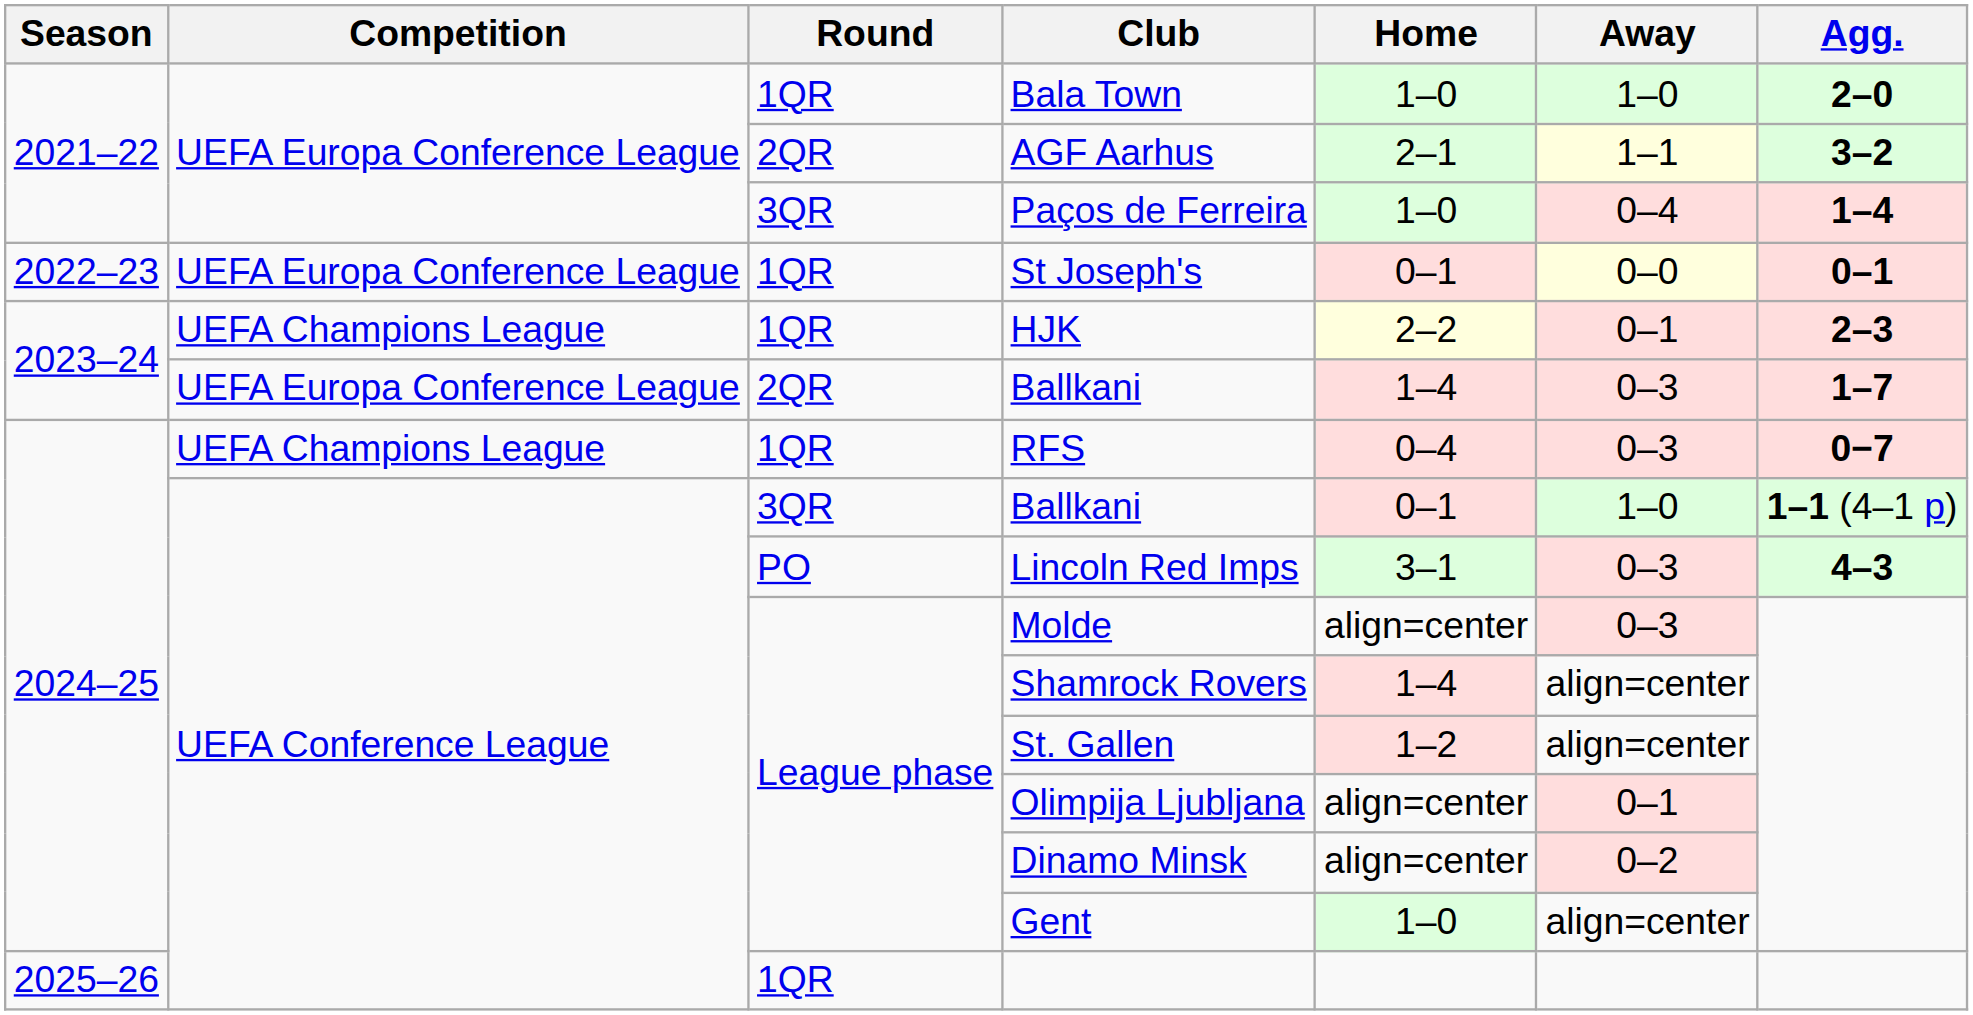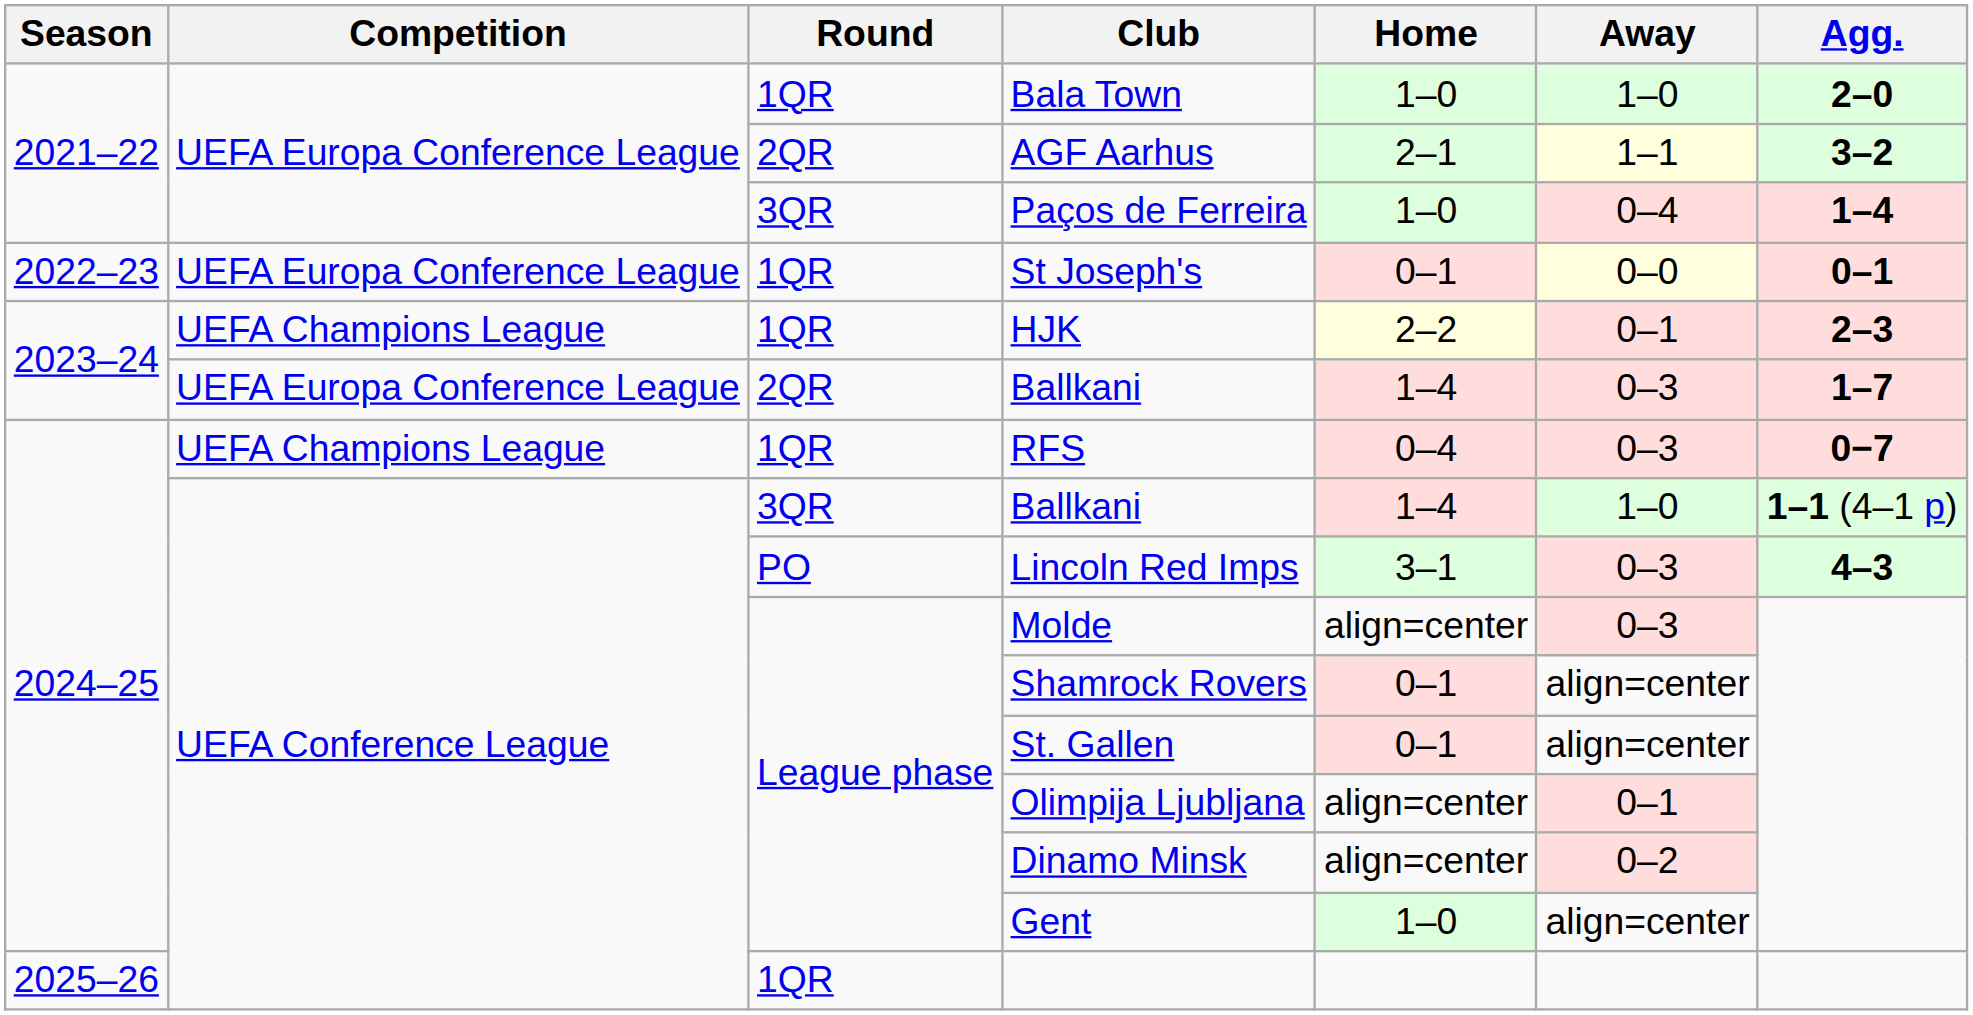(1426, 507) 0–1 -> (1426, 507) 1–4
(1426, 684) 1–4 -> (1426, 684) 0–1
(1426, 743) 1–2 -> (1426, 743) 0–1
